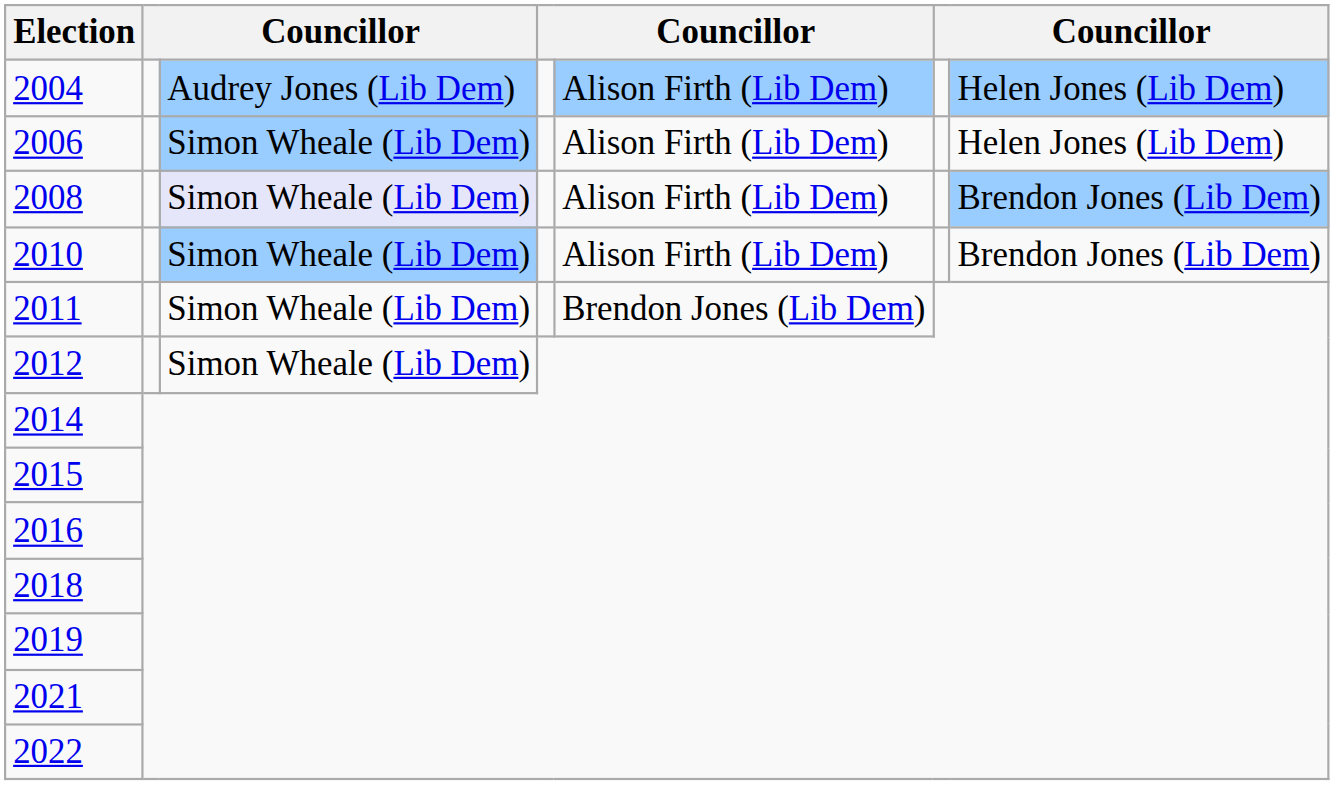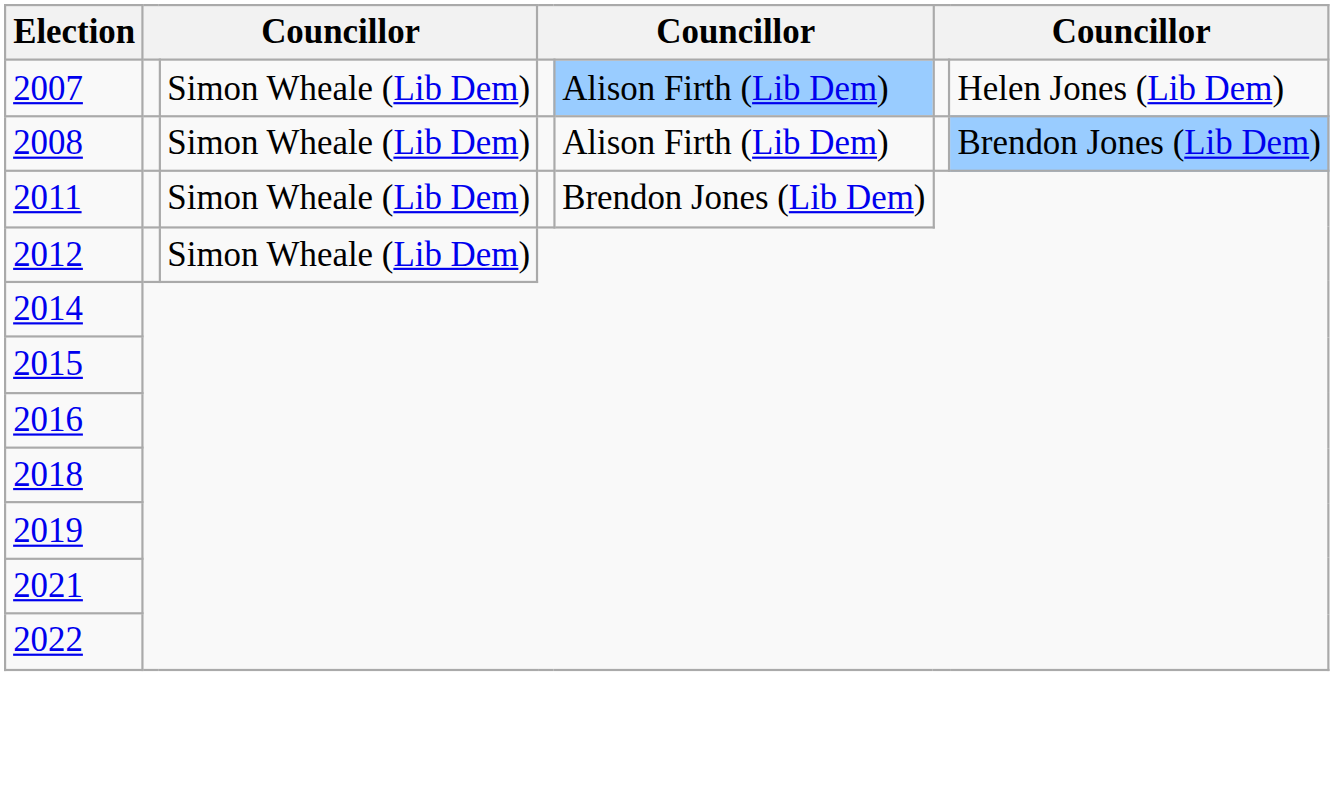- row: (48, 87)
- row: (48, 142)
+ row: (48, 87)
(349, 198) lavender background -> (349, 142) no background
- row: (48, 253)
